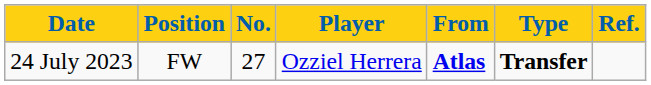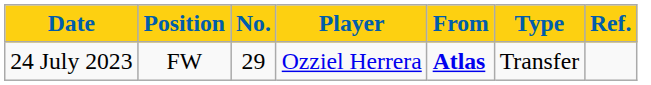(253, 60) 27 -> (253, 60) 29
(544, 60) bold -> (539, 60) normal
